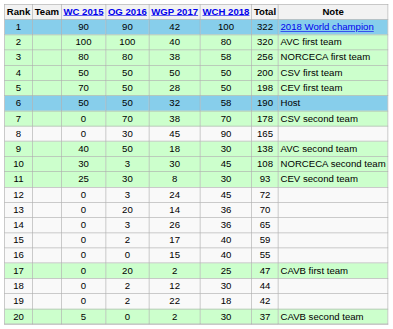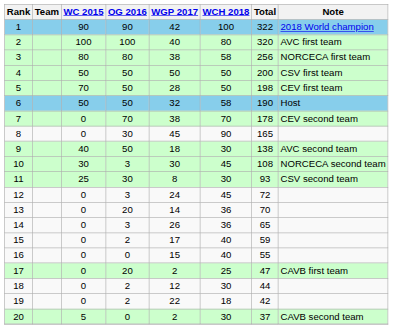(319, 118) CSV second team -> (319, 118) CEV second team
(319, 179) CEV second team -> (319, 179) CSV second team
